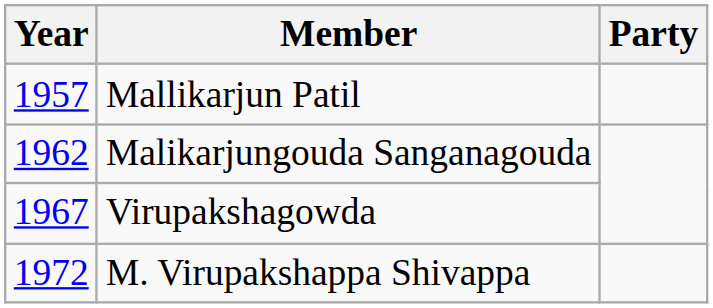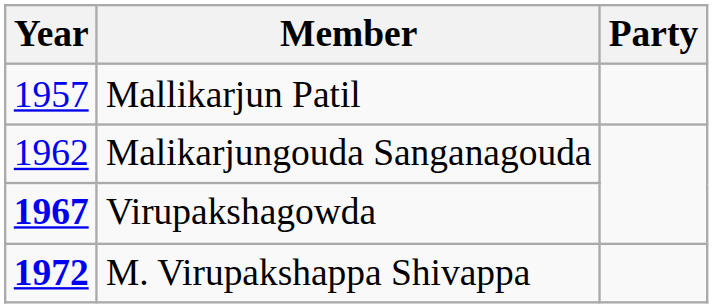(51, 212) normal -> (51, 212) bold
(51, 271) normal -> (51, 271) bold
